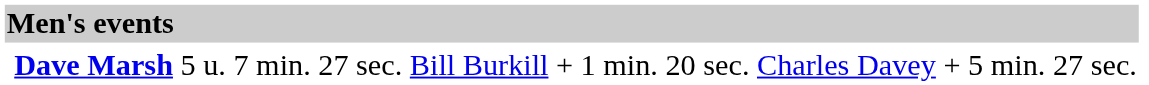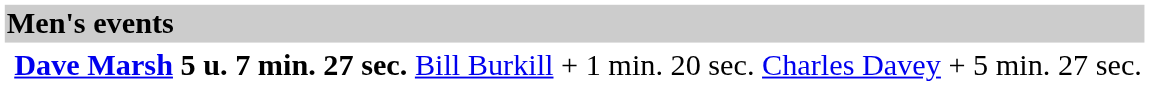(291, 64) normal -> (294, 64) bold
